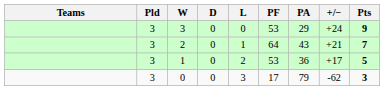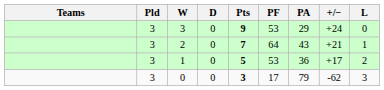columns swapped: (243, 12) <-> (364, 12)
